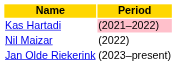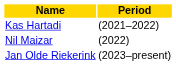(129, 25) pink background -> (129, 25) no background
